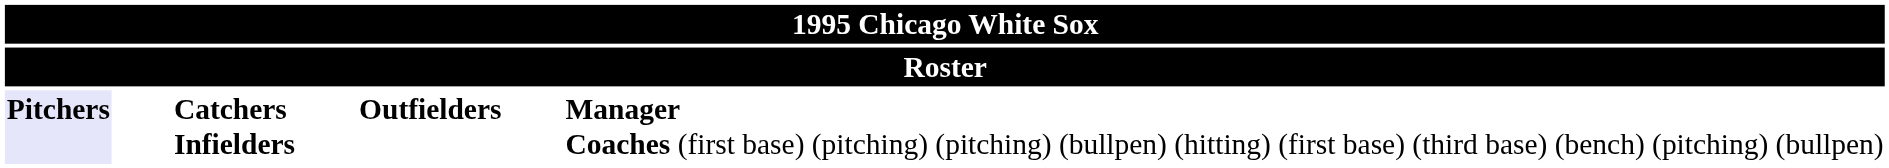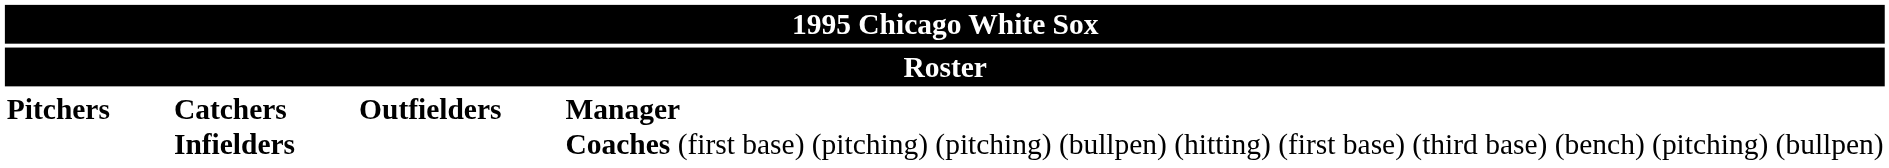(58, 109) lavender background -> (58, 109) no background
